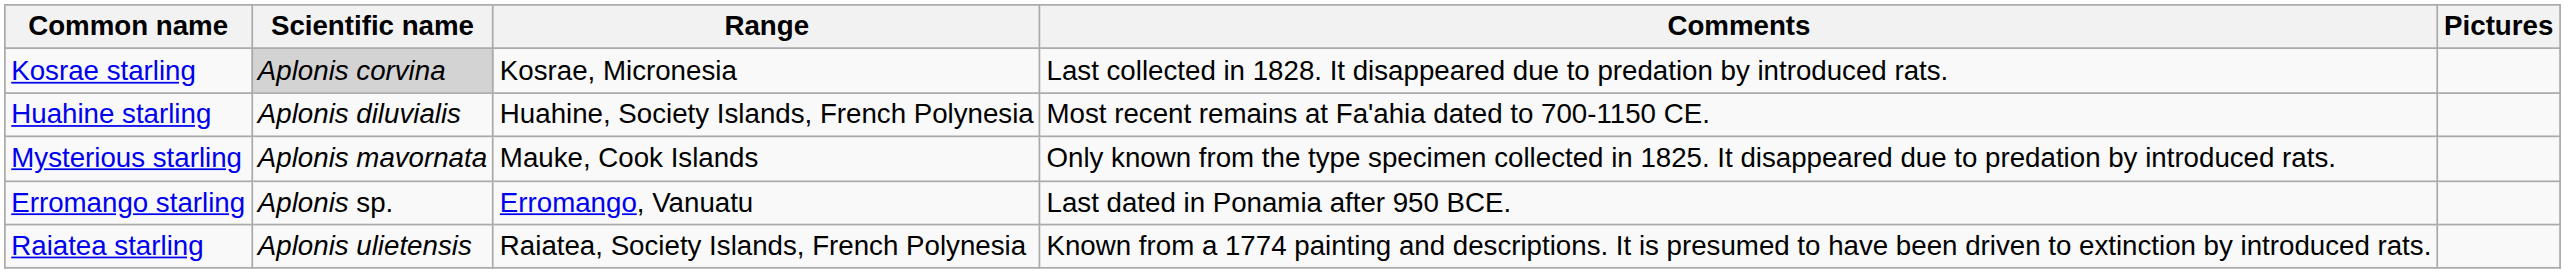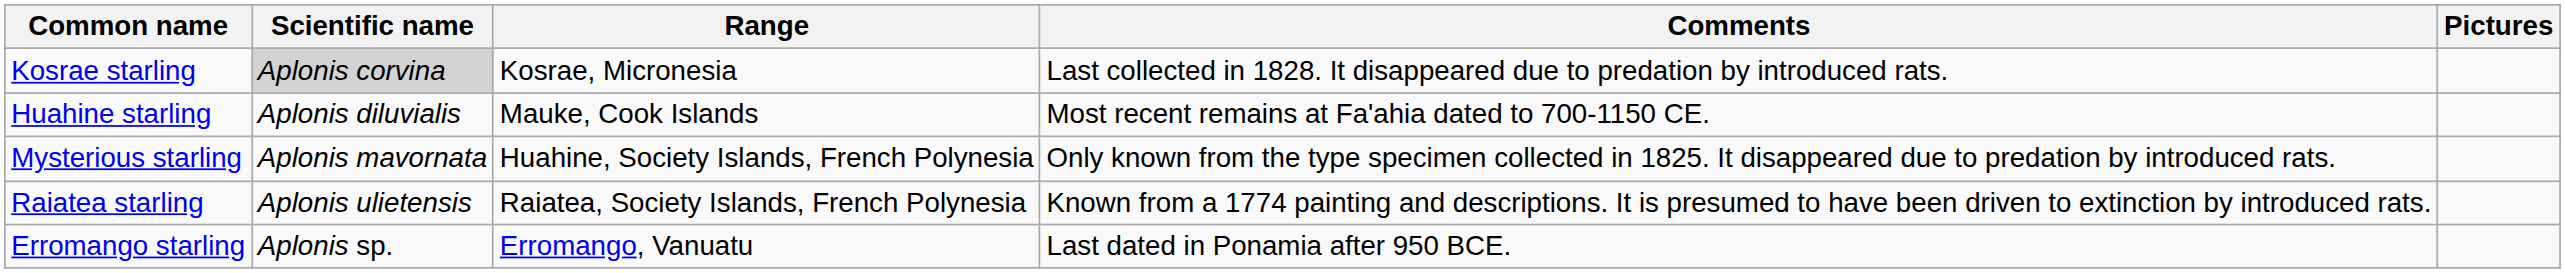(767, 114) Huahine, Society Islands, French Polynesia -> (629, 114) Mauke, Cook Islands
(629, 158) Mauke, Cook Islands -> (767, 158) Huahine, Society Islands, French Polynesia
rows swapped: (107, 245) <-> (128, 202)
